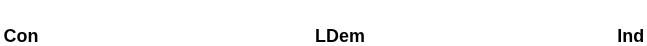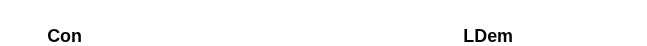- column: (631, 11)
